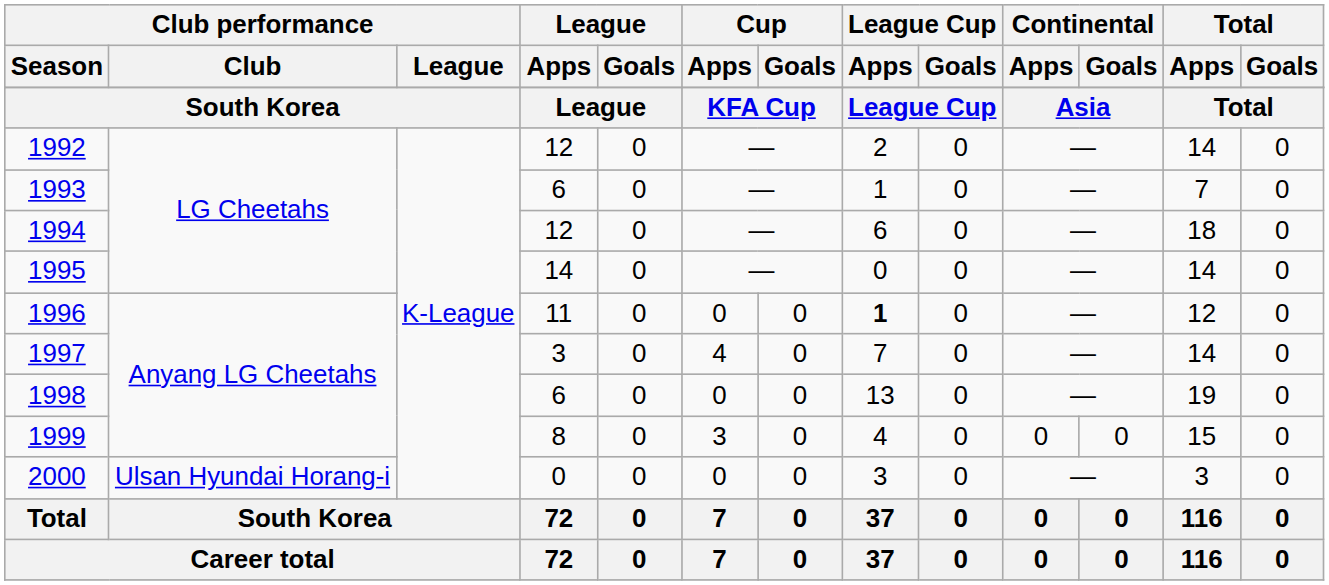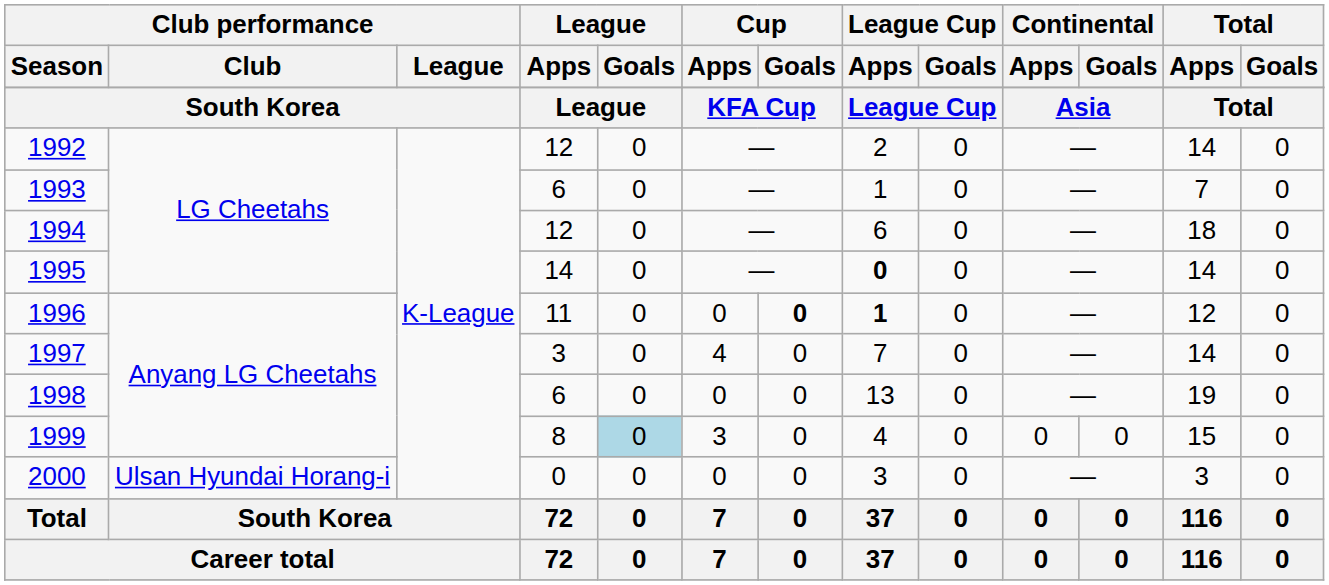(880, 271) normal -> (880, 271) bold
(800, 312) normal -> (800, 312) bold
(639, 436) no background -> (639, 436) lightblue background
